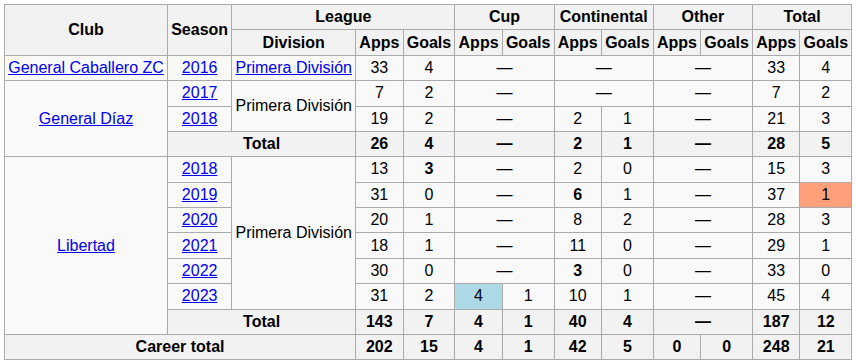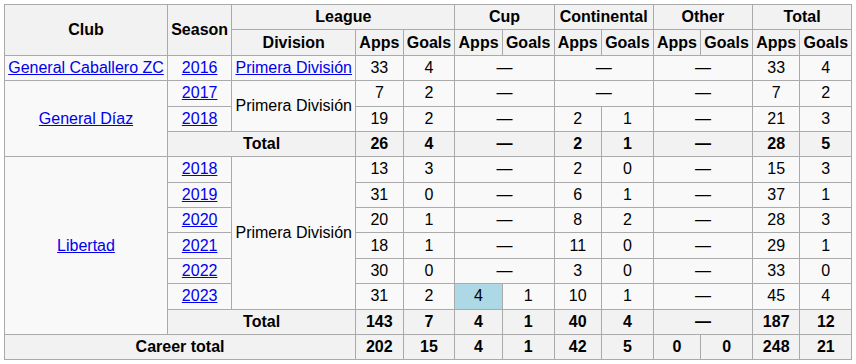(429, 169) bold -> (429, 169) normal
(578, 194) bold -> (578, 194) normal
(826, 194) lightsalmon background -> (826, 194) no background
(578, 270) bold -> (578, 270) normal
